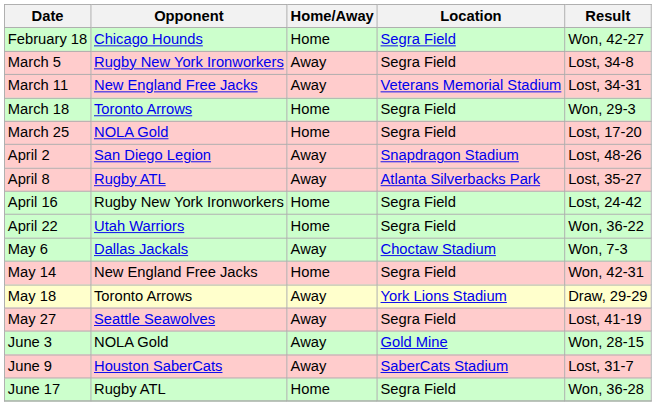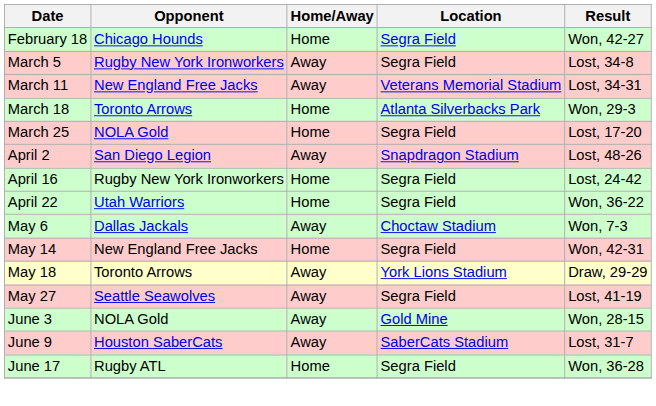(418, 109) Segra Field -> (460, 109) Atlanta Silverbacks Park
- row: (29, 179)
